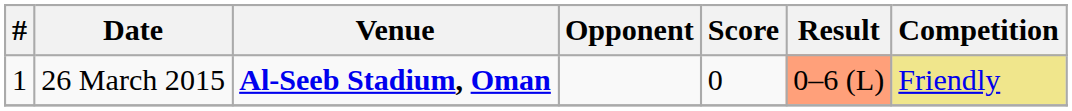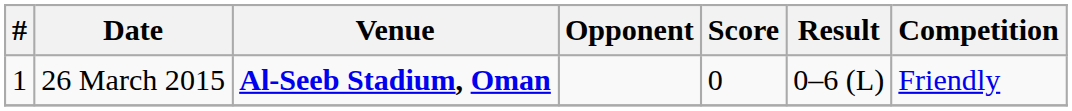(839, 79) lightsalmon background -> (839, 79) no background
(949, 79) khaki background -> (949, 79) no background
